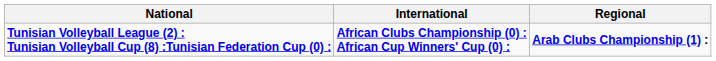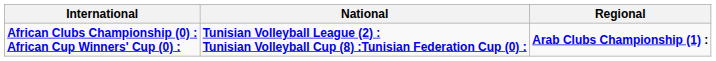columns swapped: (169, 14) <-> (432, 14)
